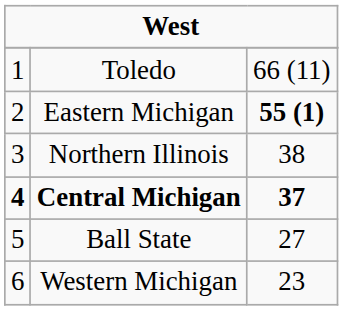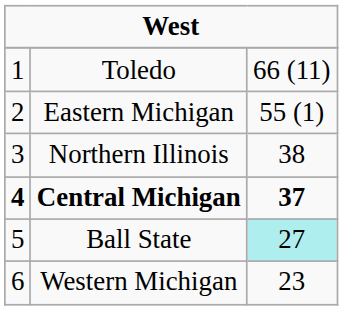(292, 111) bold -> (292, 111) normal
(292, 239) no background -> (292, 239) paleturquoise background
